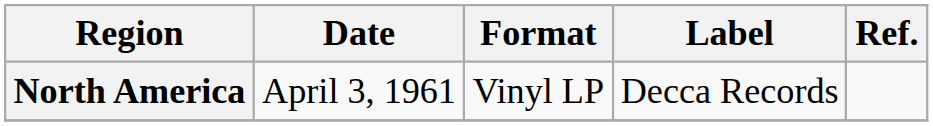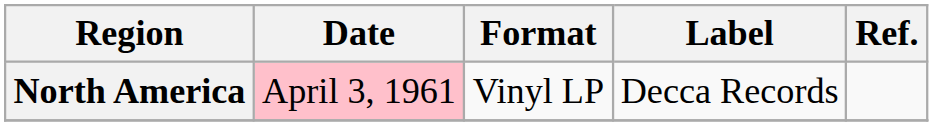(359, 90) no background -> (359, 90) pink background
